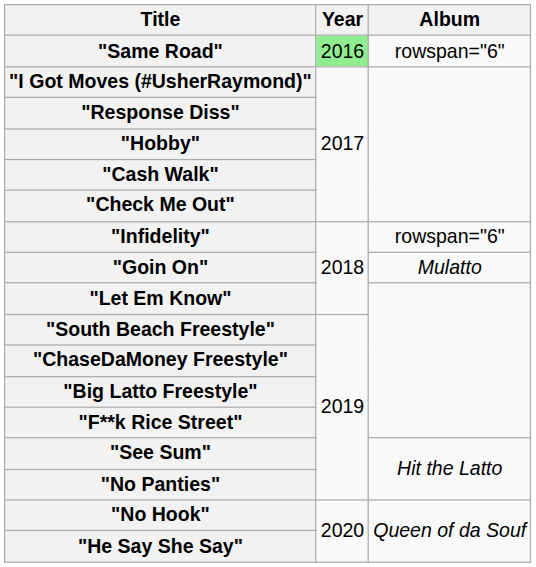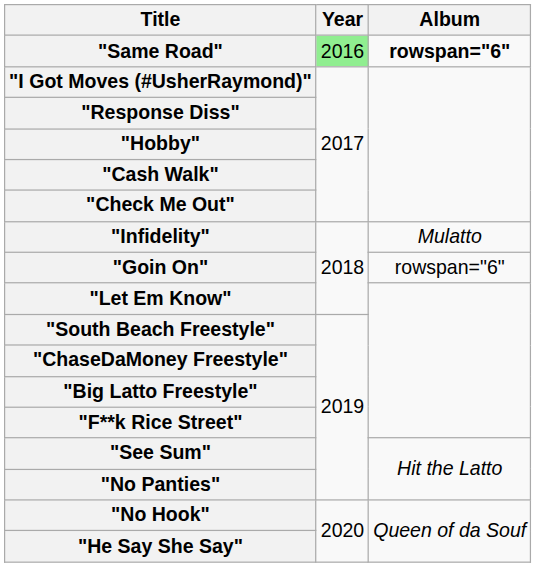(450, 50) normal -> (450, 50) bold
(450, 236) rowspan="6" -> (450, 236) Mulatto
(450, 267) Mulatto -> (450, 267) rowspan="6"
